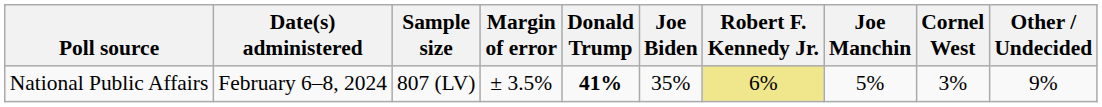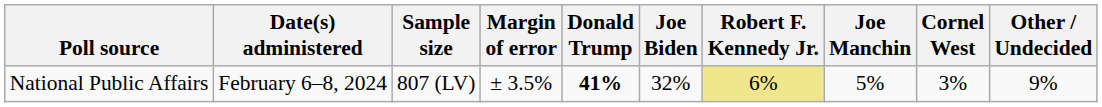(671, 83) 35% -> (671, 83) 32%
